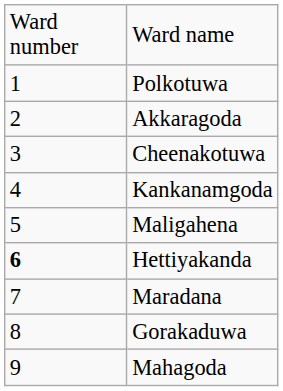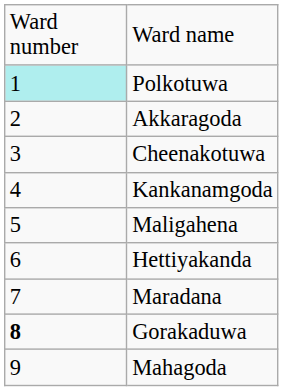(15, 82) no background -> (15, 82) paleturquoise background
(15, 260) bold -> (15, 260) normal
(15, 331) normal -> (15, 331) bold
